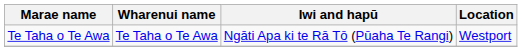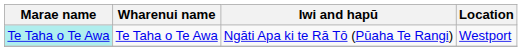(58, 35) no background -> (58, 35) paleturquoise background
